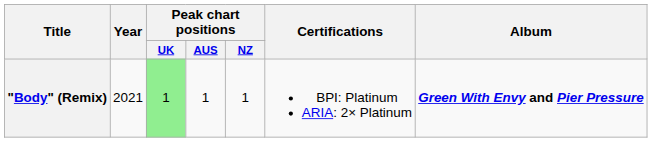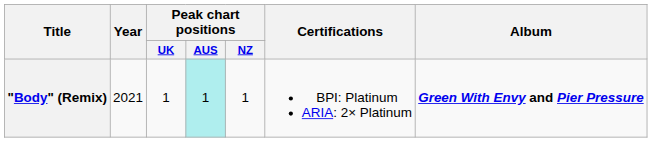(166, 98) lightgreen background -> (166, 98) no background
(206, 98) no background -> (206, 98) paleturquoise background
